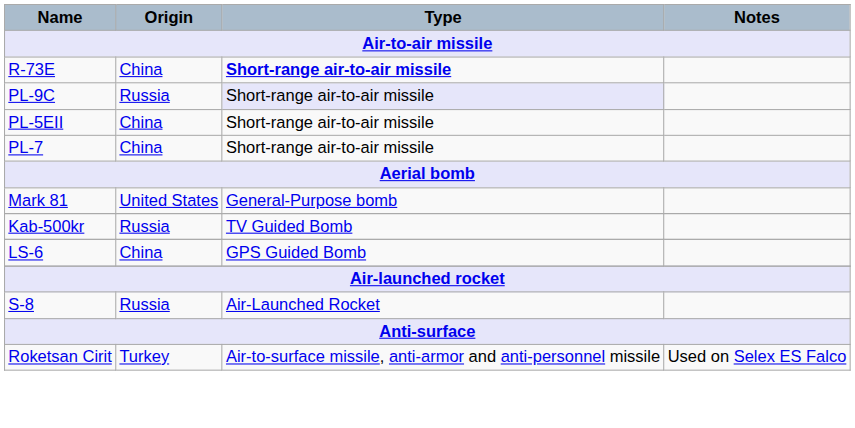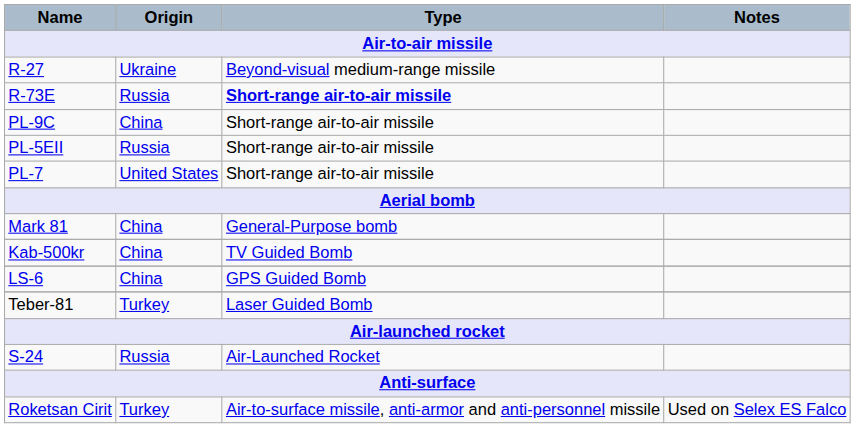+ row: (26, 69)
(141, 69) China -> (145, 95) Russia
(145, 95) Russia -> (141, 122) China
(330, 95) lavender background -> (330, 122) no background
(141, 122) China -> (145, 148) Russia
(141, 148) China -> (169, 174) United States
(169, 200) United States -> (141, 226) China
(145, 226) Russia -> (141, 252) China
+ row: (41, 305)
+ row: (26, 357)
- row: (21, 305)
